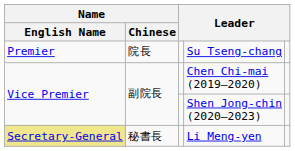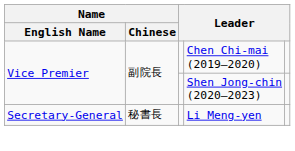- row: (234, 52)
(65, 136) khaki background -> (65, 115) no background
